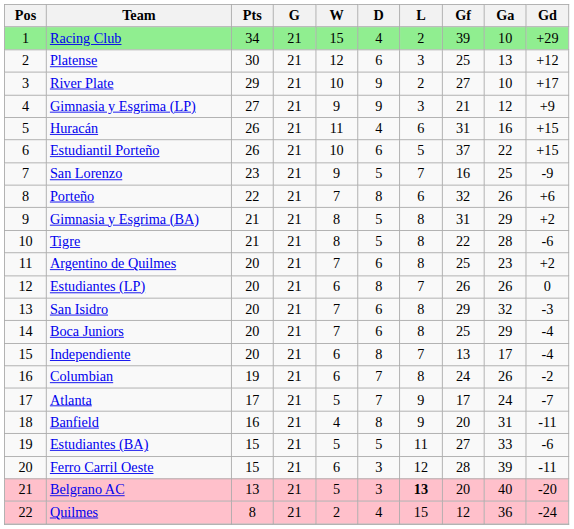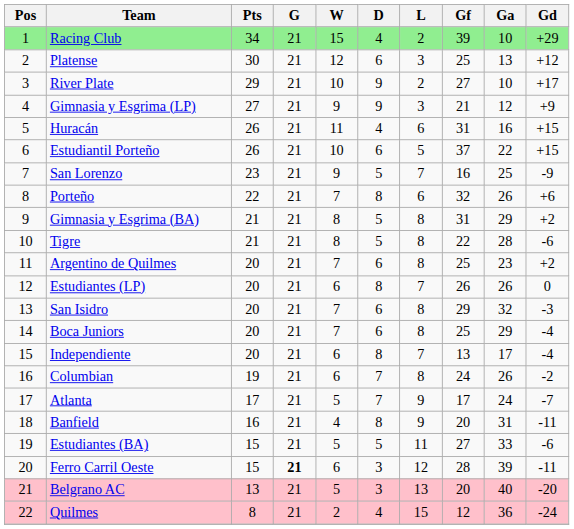(294, 467) normal -> (294, 467) bold
(421, 490) bold -> (421, 490) normal
